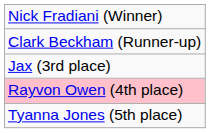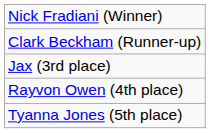(96, 90) pink background -> (96, 90) no background
